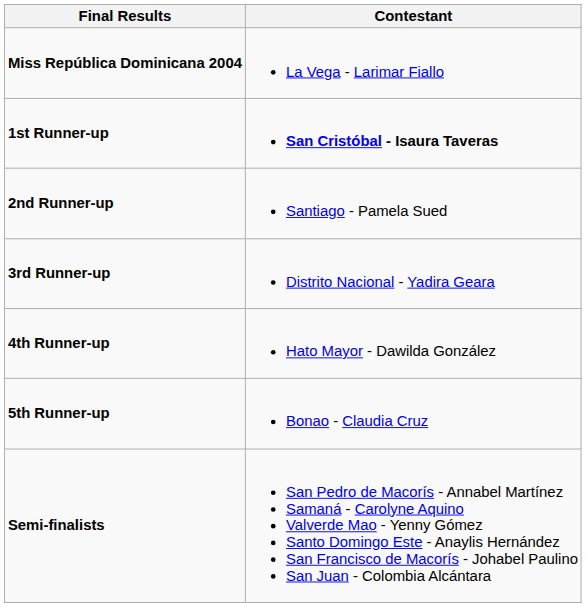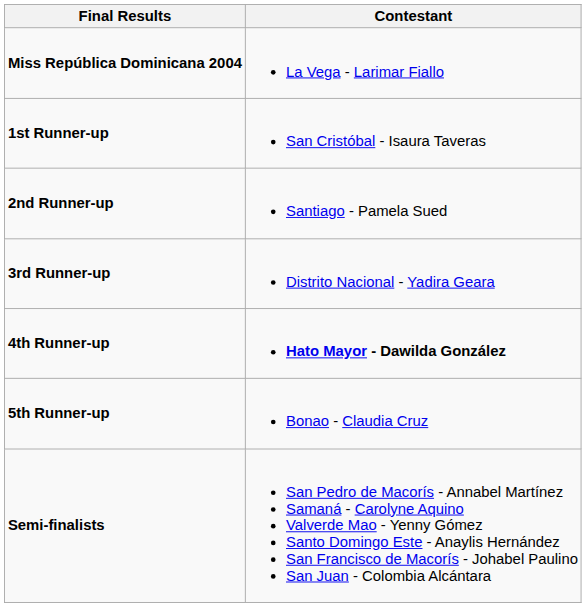(413, 142) bold -> (413, 142) normal
(413, 352) normal -> (413, 352) bold
